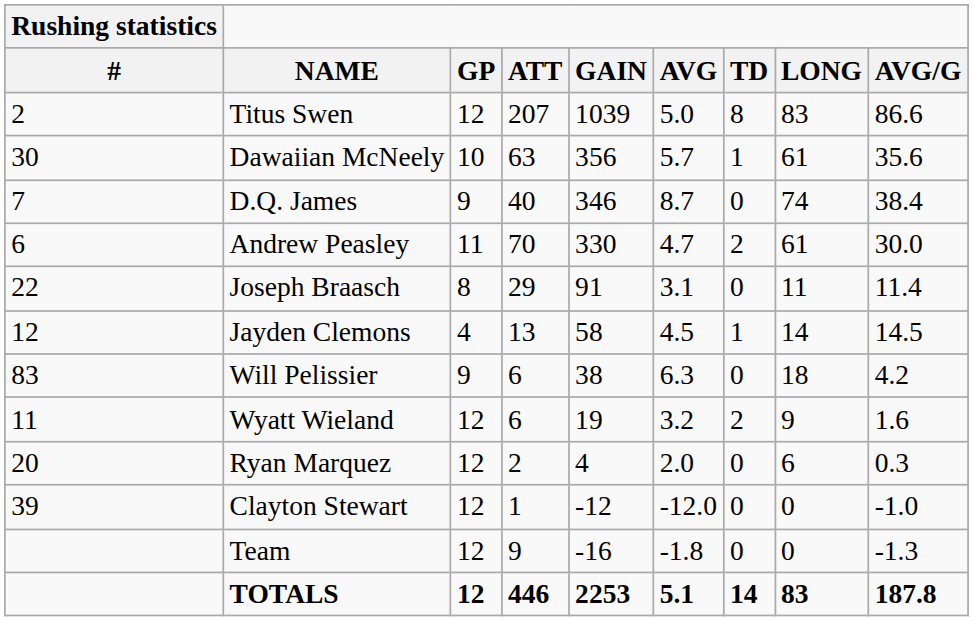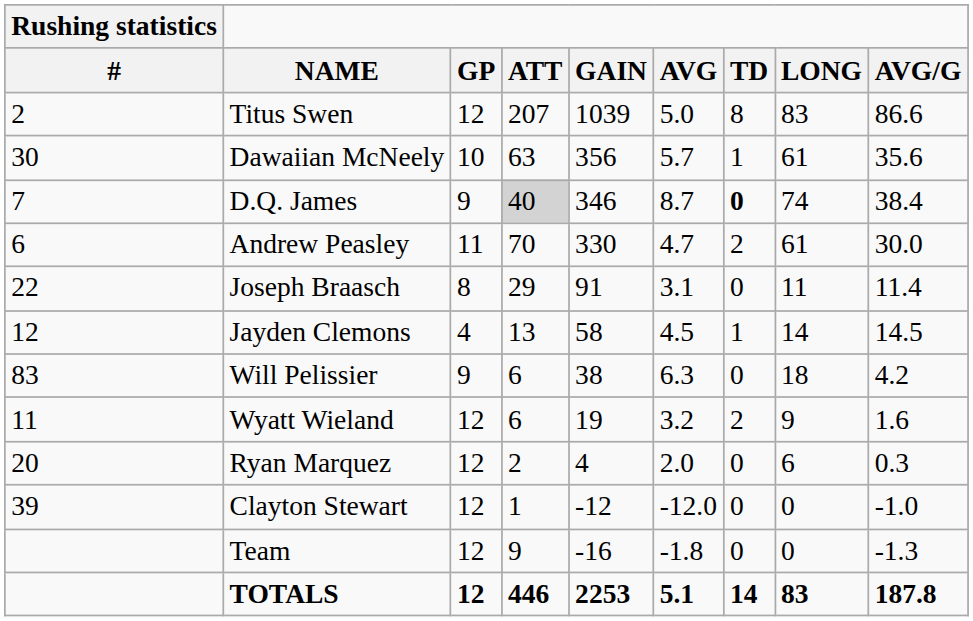(522, 200) no background -> (522, 200) lightgrey background
(737, 200) normal -> (737, 200) bold
